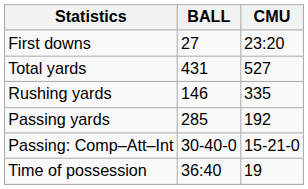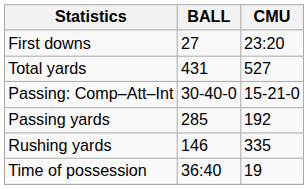rows swapped: (60, 94) <-> (91, 145)
